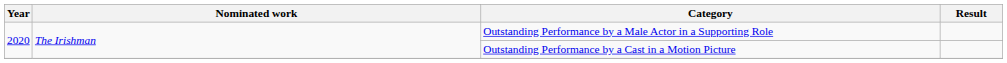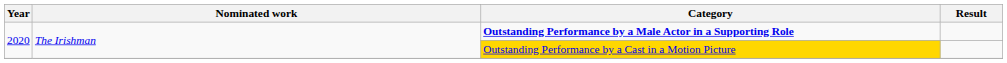(628, 31) normal -> (639, 31) bold
(609, 49) no background -> (609, 49) gold background
